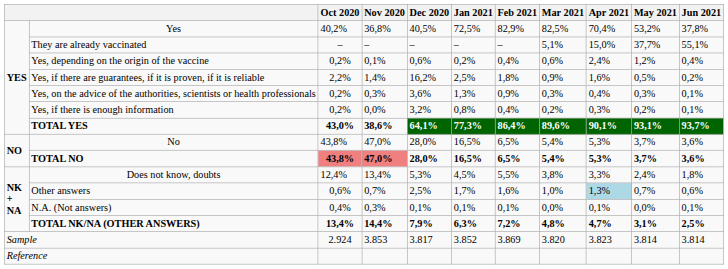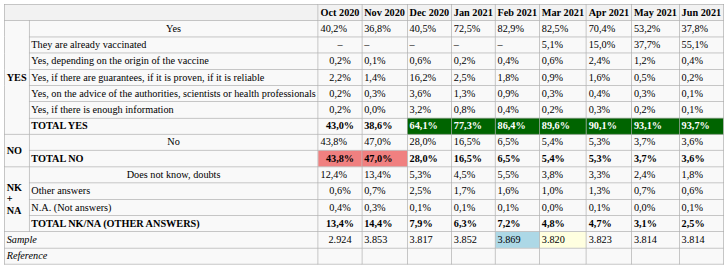(599, 191) lightblue background -> (599, 191) no background
(509, 239) no background -> (509, 239) lightblue background
(553, 239) no background -> (553, 239) lightyellow background
